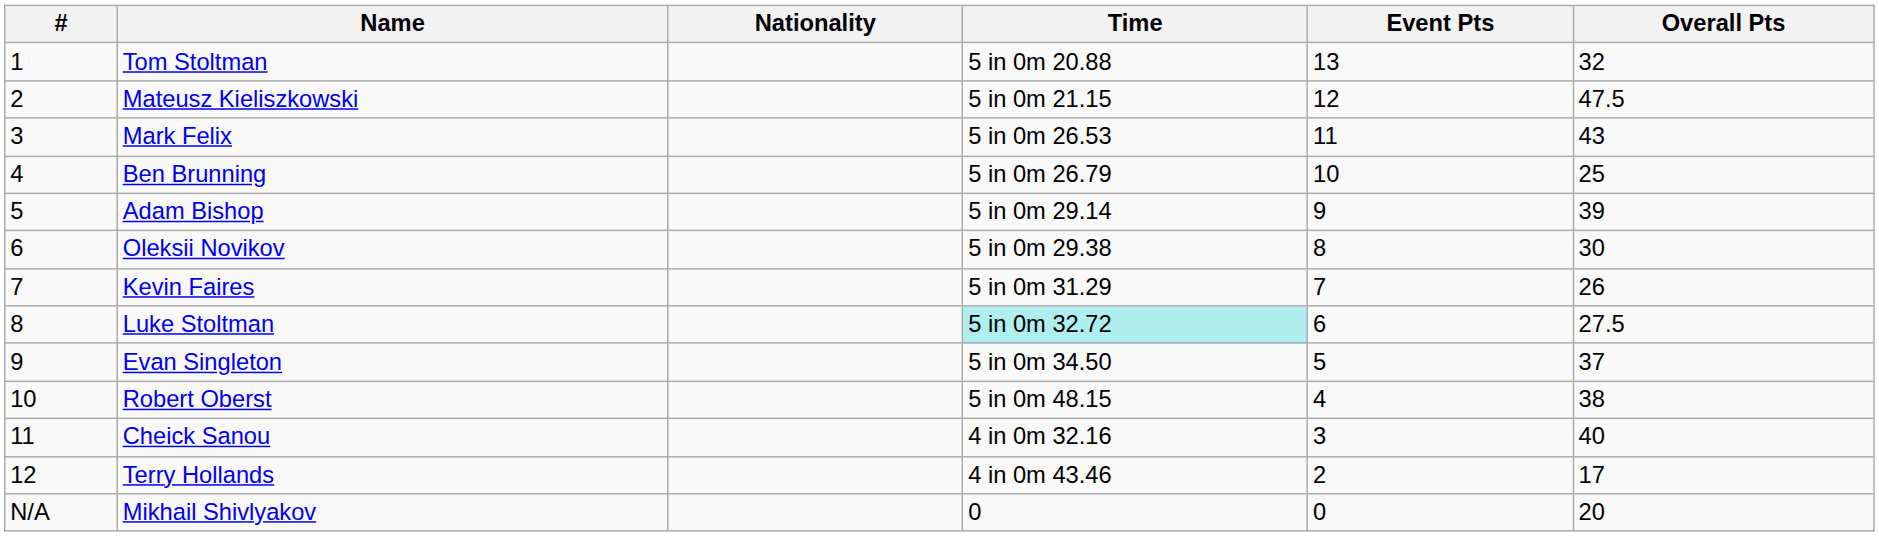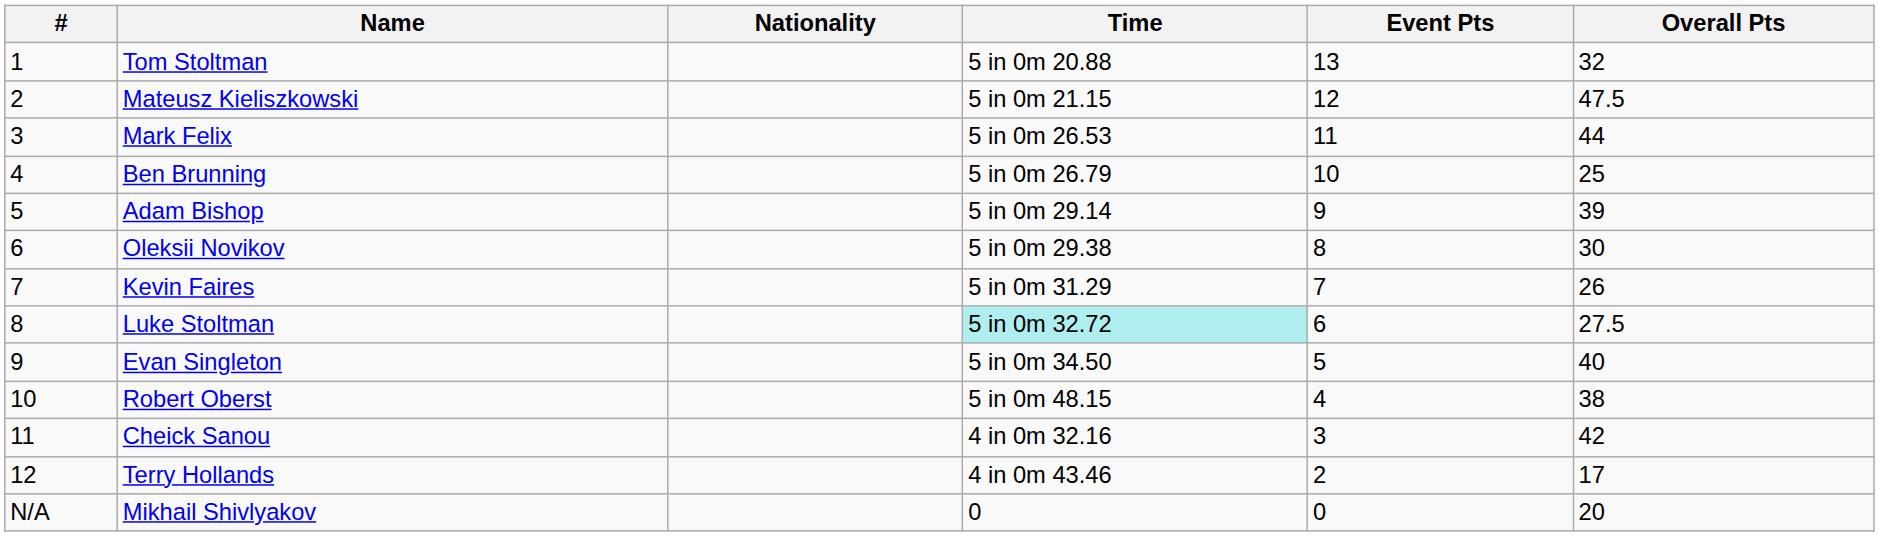(1592, 136) 43 -> (1592, 136) 44
(1592, 361) 37 -> (1592, 361) 40
(1592, 437) 40 -> (1592, 437) 42
